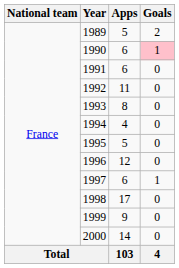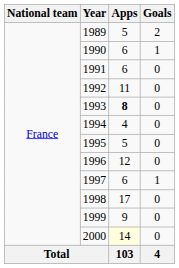(157, 50) pink background -> (157, 50) no background
(125, 106) normal -> (125, 106) bold
(125, 236) no background -> (125, 236) lightyellow background
